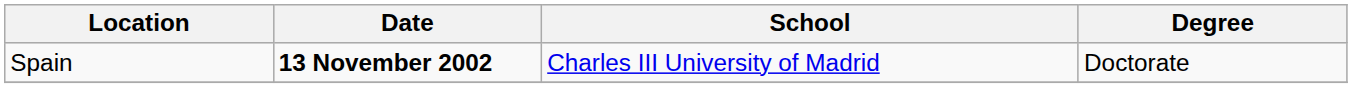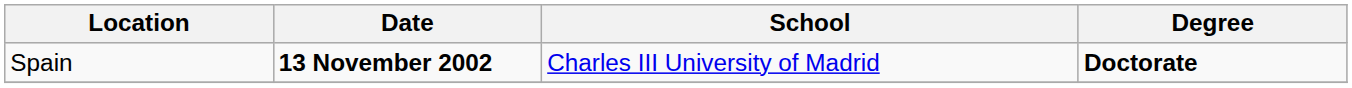(1137, 62) normal -> (1141, 62) bold
